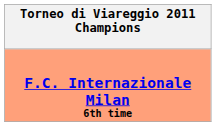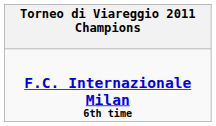(108, 97) lightsalmon background -> (108, 97) no background
